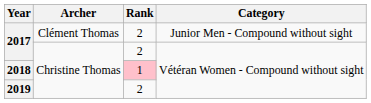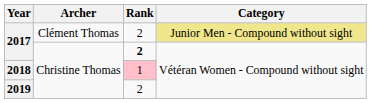(261, 32) no background -> (261, 32) khaki background
(140, 51) normal -> (140, 51) bold
